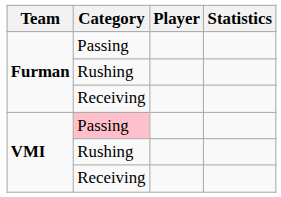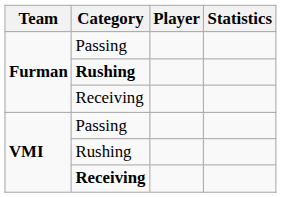(105, 71) normal -> (105, 71) bold
(103, 125) pink background -> (101, 125) no background
(111, 178) normal -> (110, 178) bold
